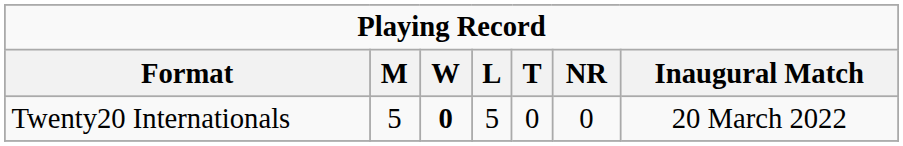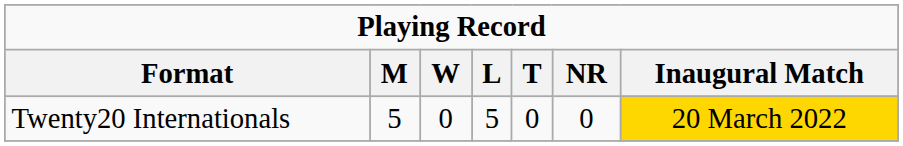(446, 118) bold -> (446, 118) normal
(759, 118) no background -> (759, 118) gold background
